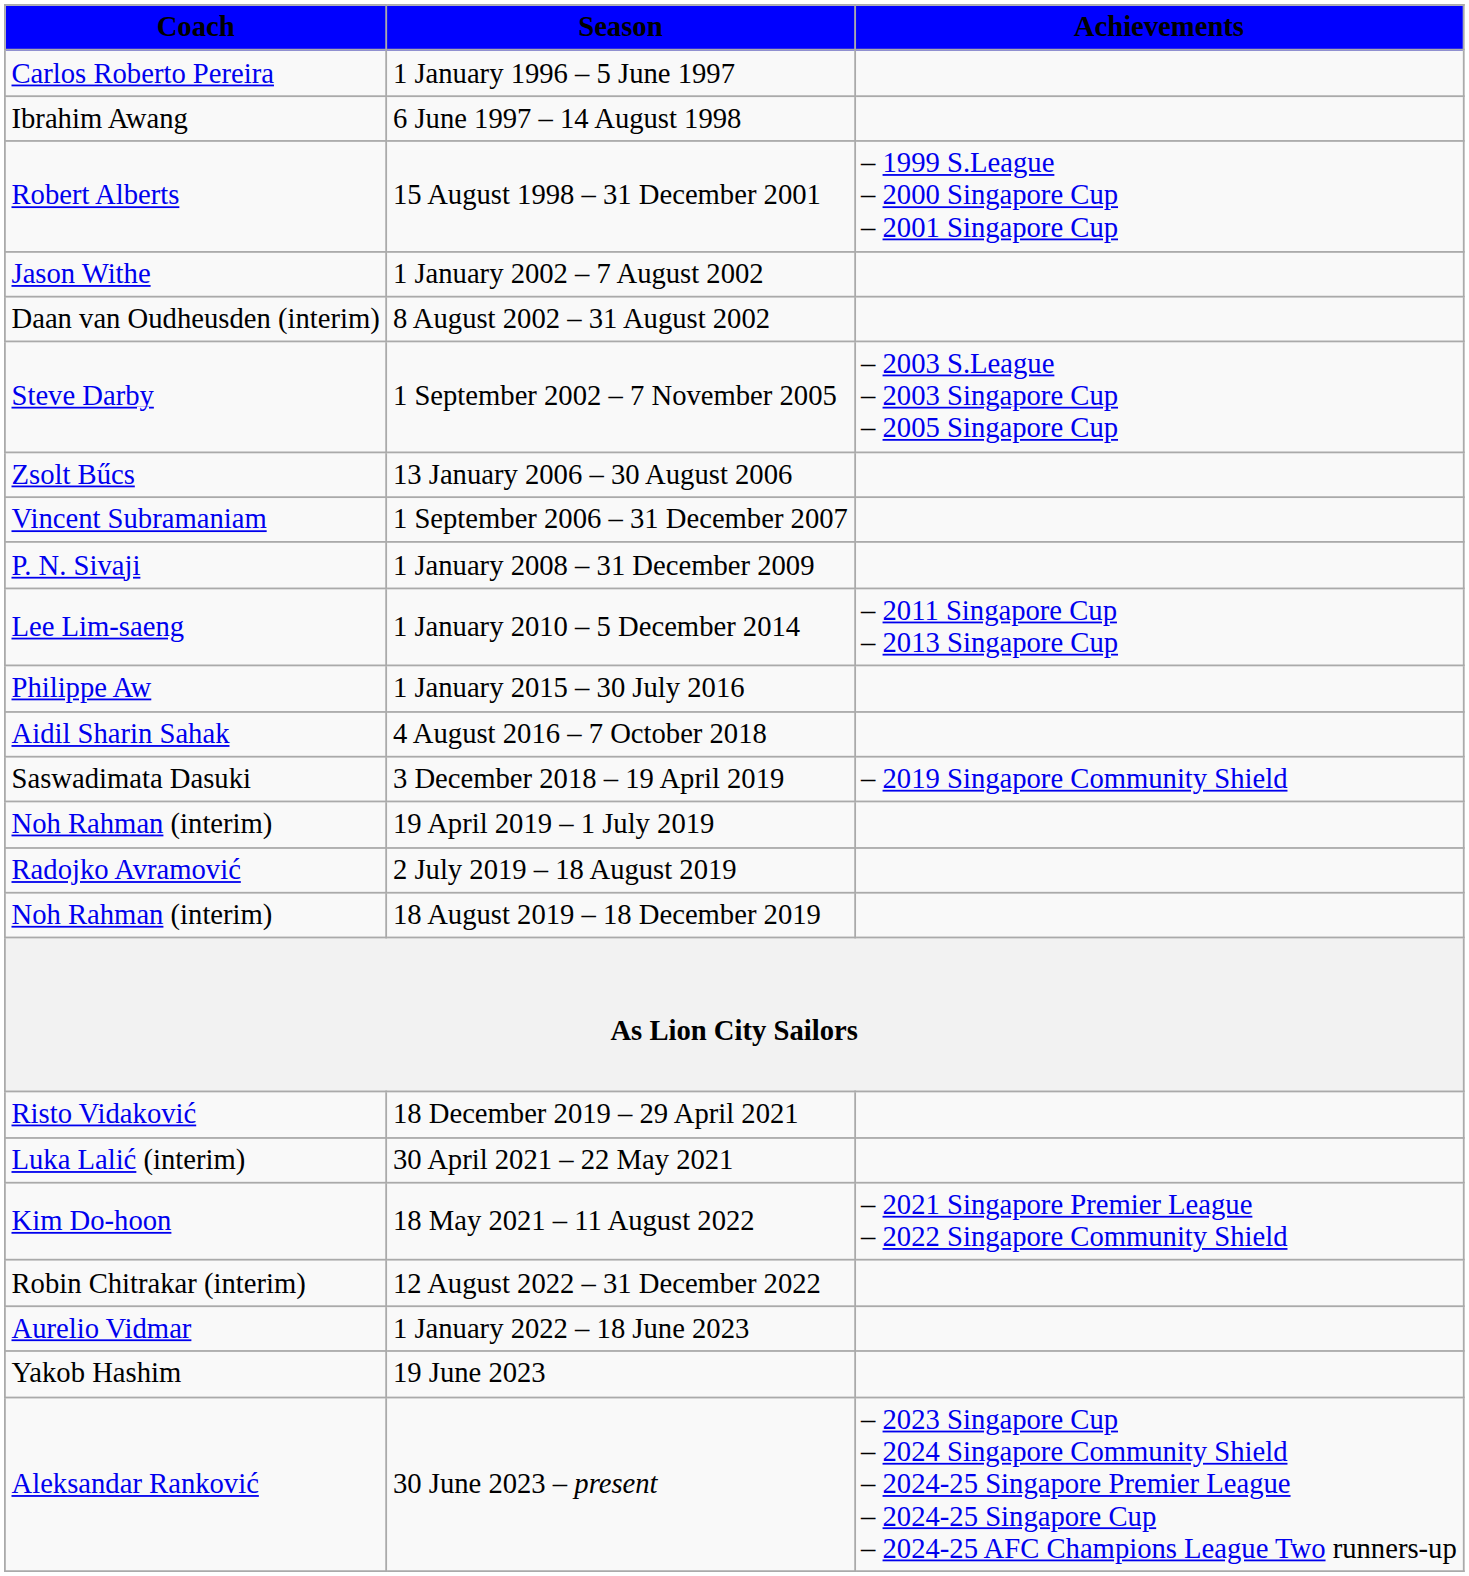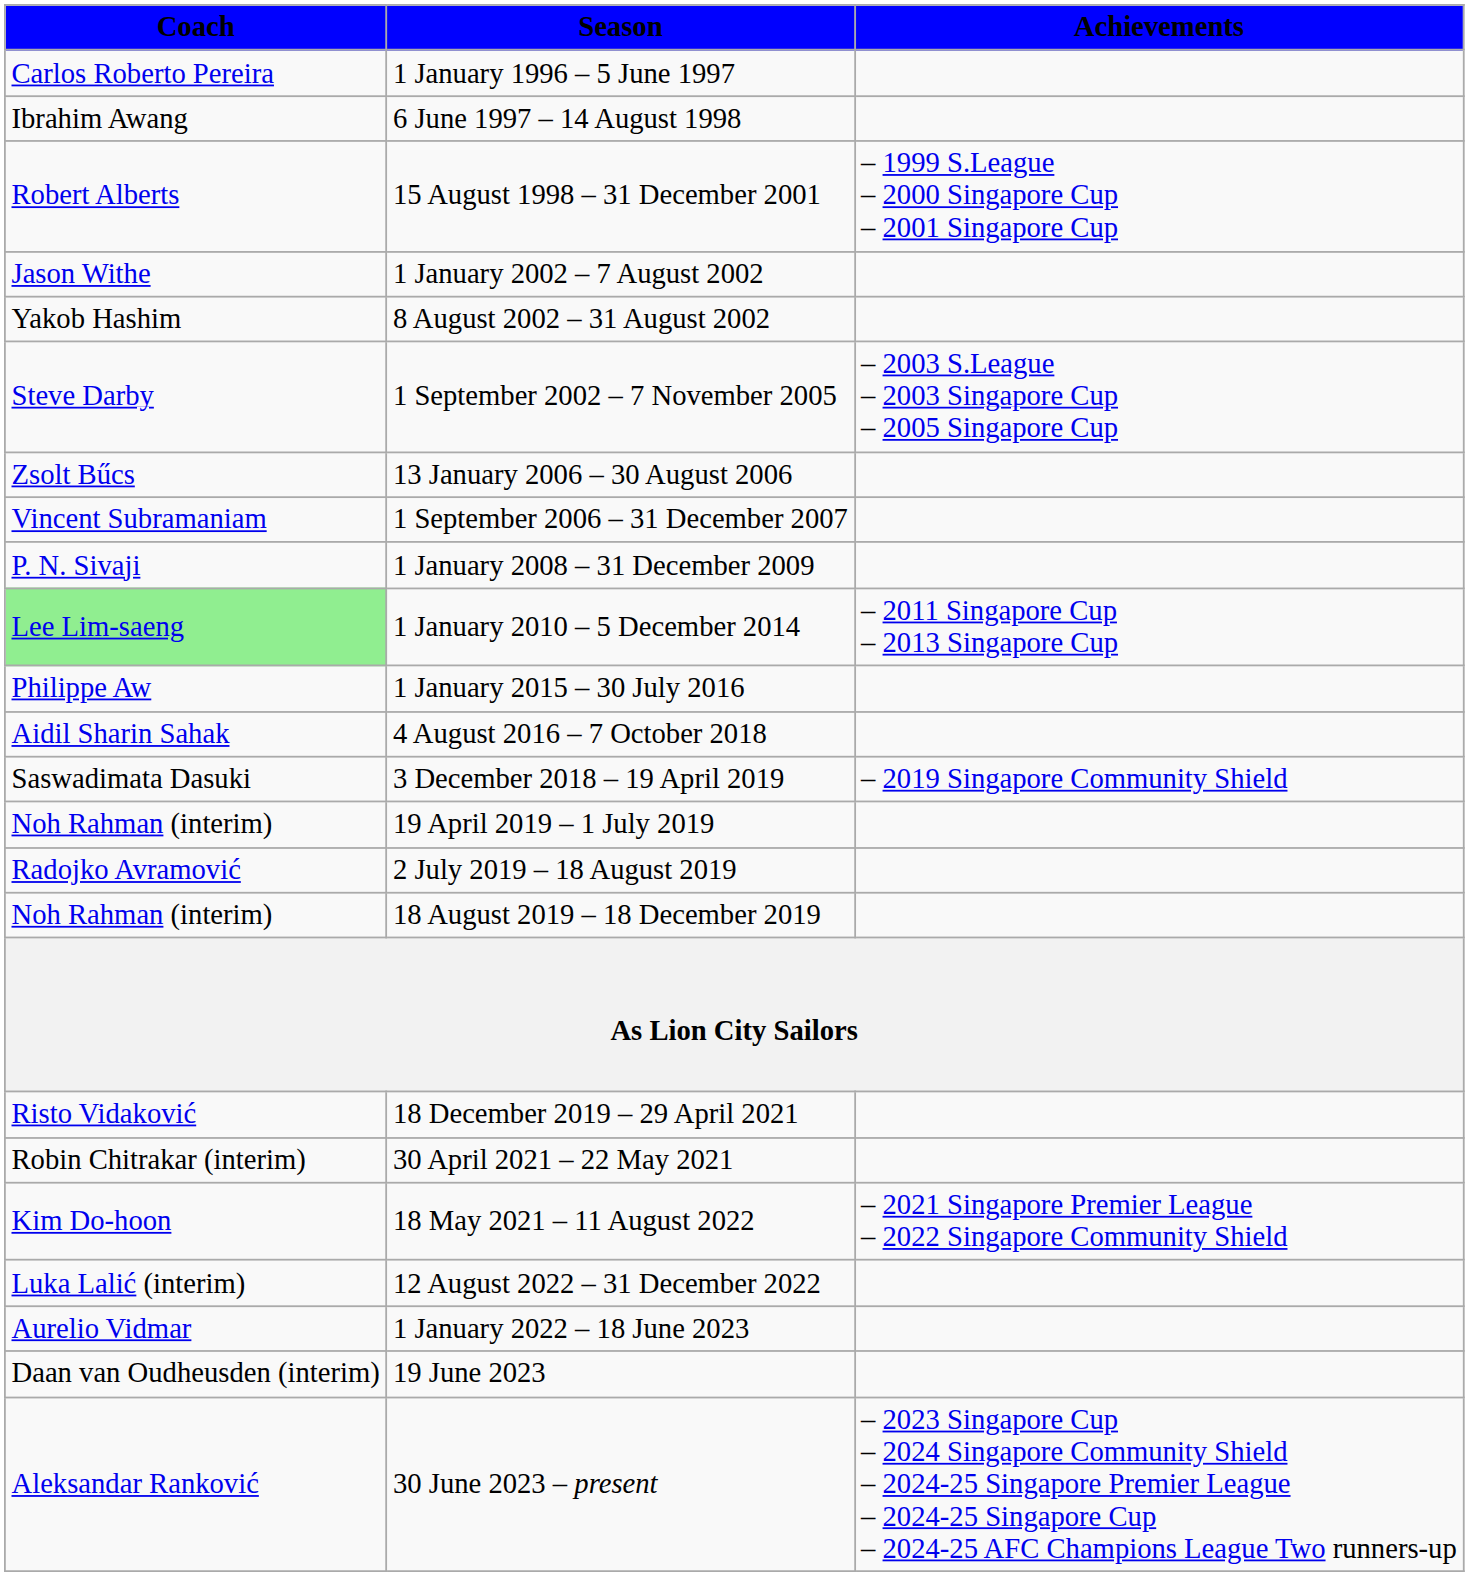(196, 318) Daan van Oudheusden (interim) -> (96, 318) Yakob Hashim
(98, 626) no background -> (98, 626) lightgreen background
(128, 1159) Luka Lalić (interim) -> (159, 1159) Robin Chitrakar (interim)
(159, 1282) Robin Chitrakar (interim) -> (128, 1282) Luka Lalić (interim)
(96, 1373) Yakob Hashim -> (196, 1373) Daan van Oudheusden (interim)
